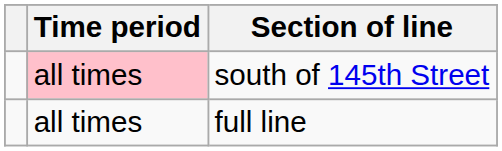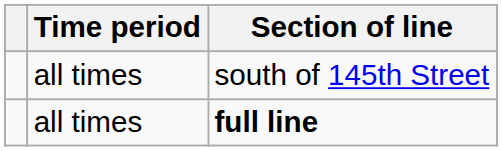(88, 74) pink background -> (88, 74) no background
(261, 121) normal -> (266, 121) bold
